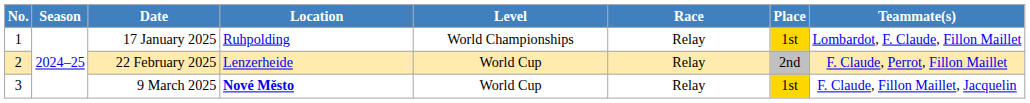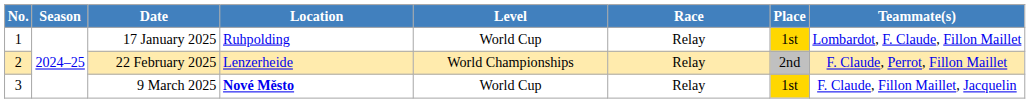(511, 39) World Championships -> (511, 39) World Cup
(511, 62) World Cup -> (511, 62) World Championships
